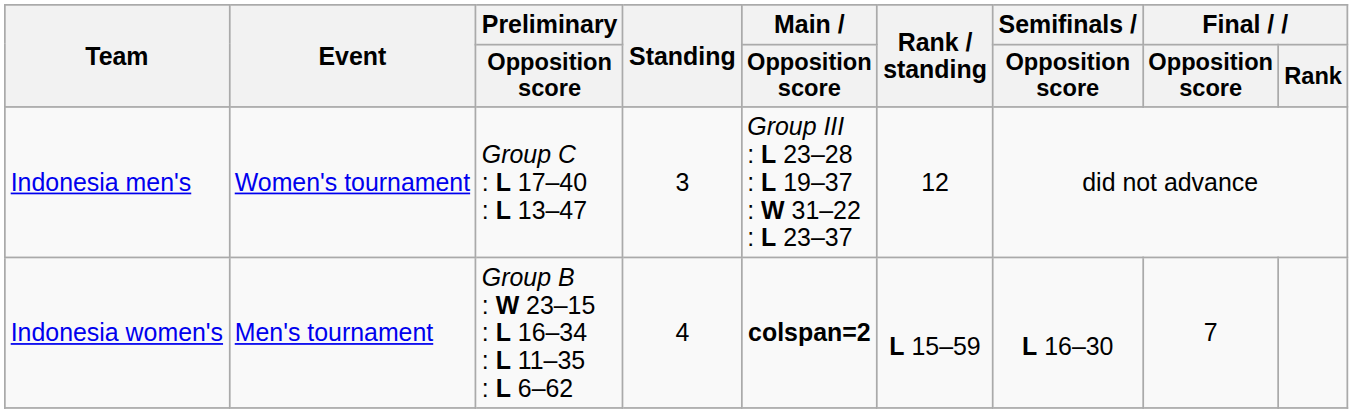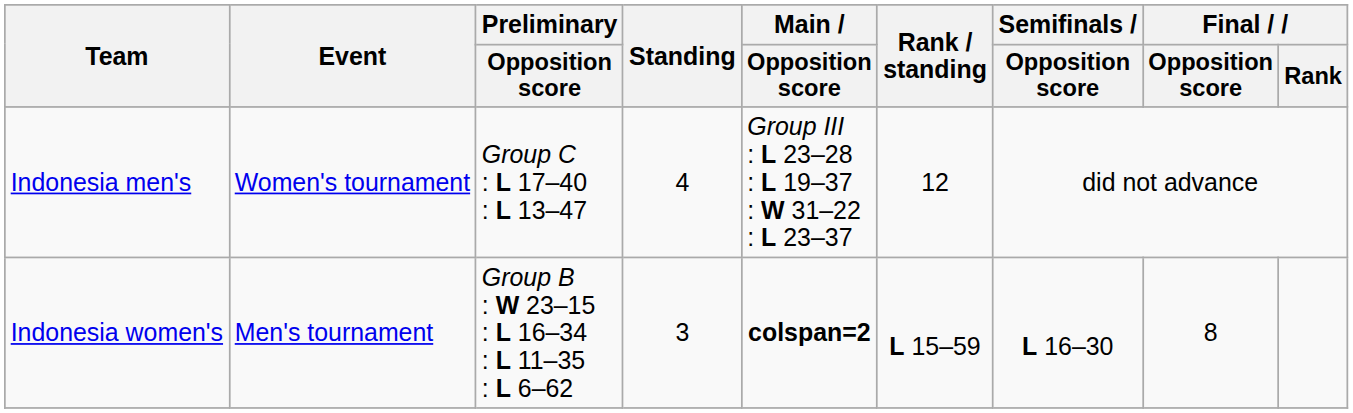(682, 183) 3 -> (682, 183) 4
(682, 333) 4 -> (682, 333) 3
(1211, 333) 7 -> (1211, 333) 8
